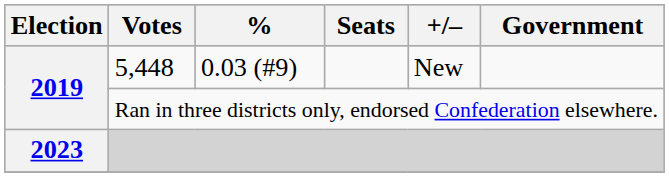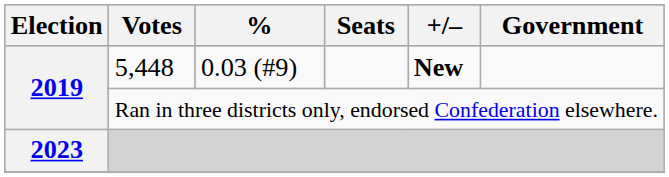(439, 66) normal -> (439, 66) bold
